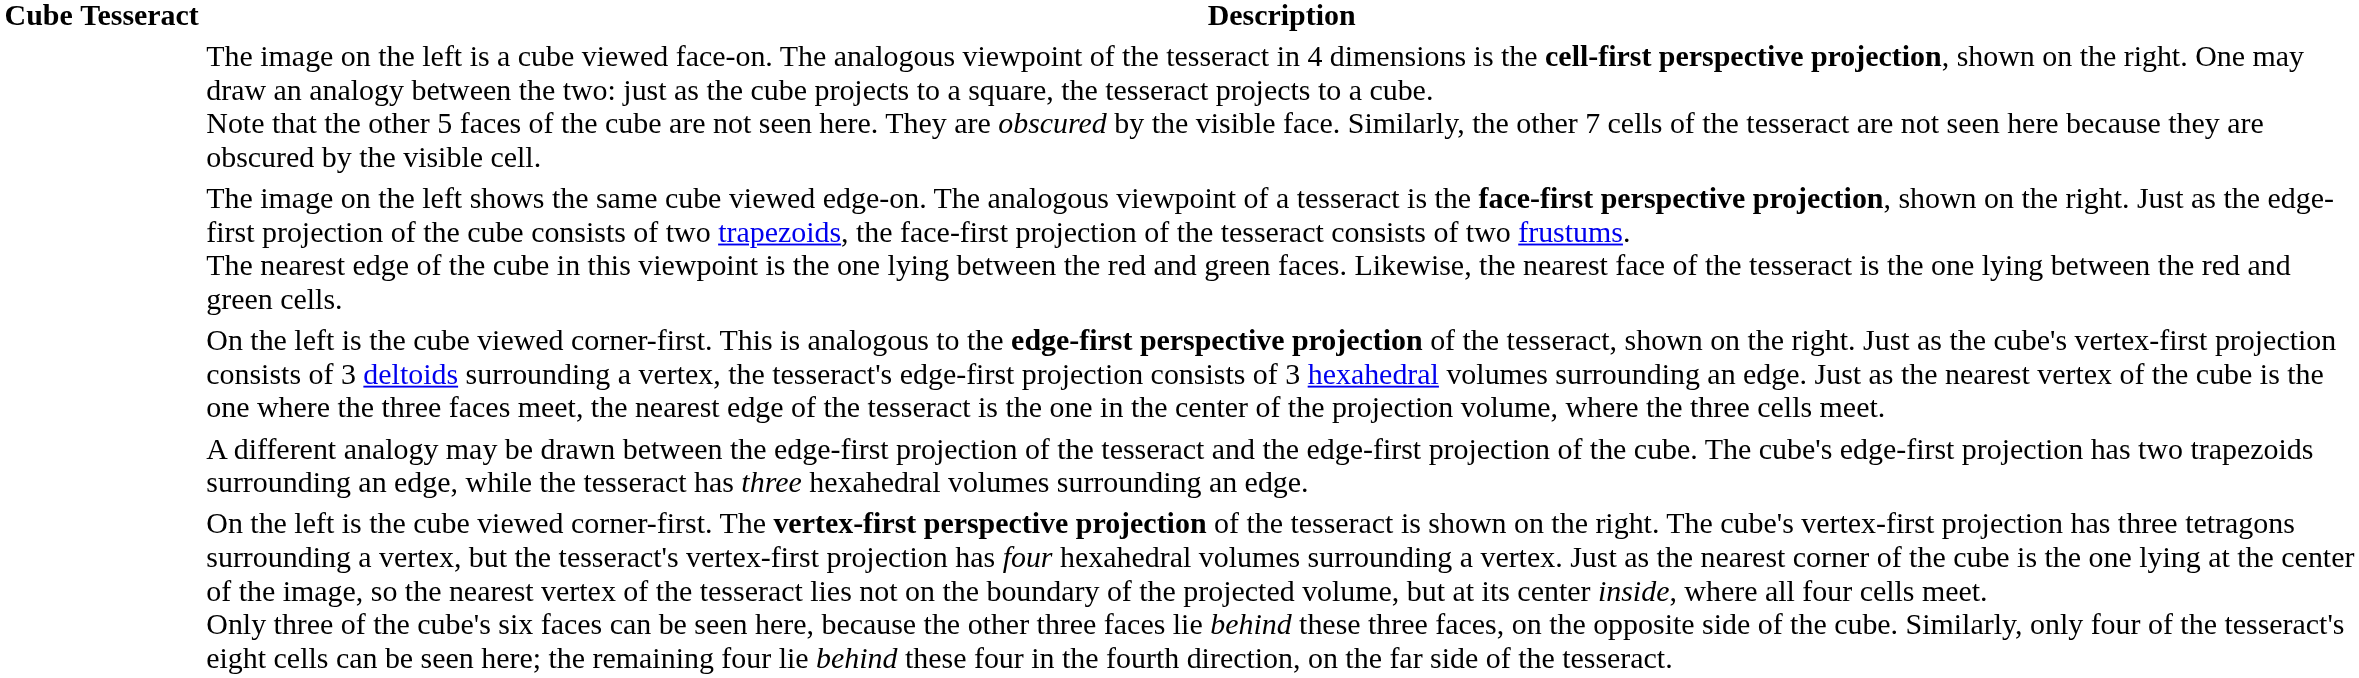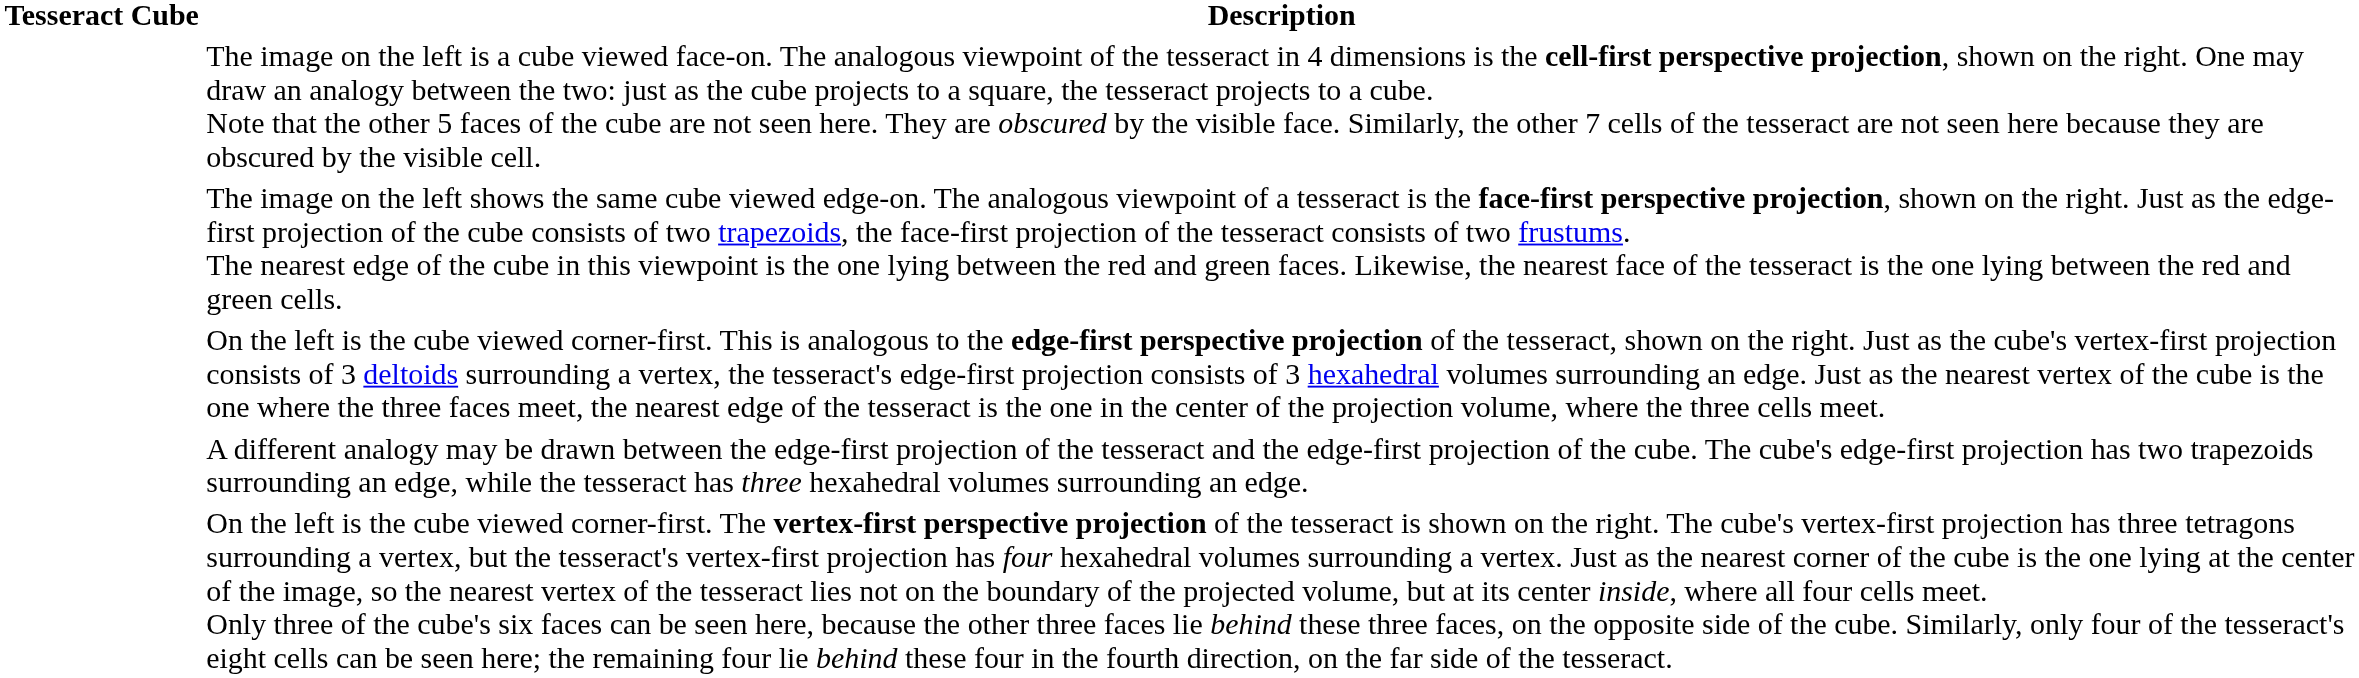columns swapped: (39, 15) <-> (140, 15)
